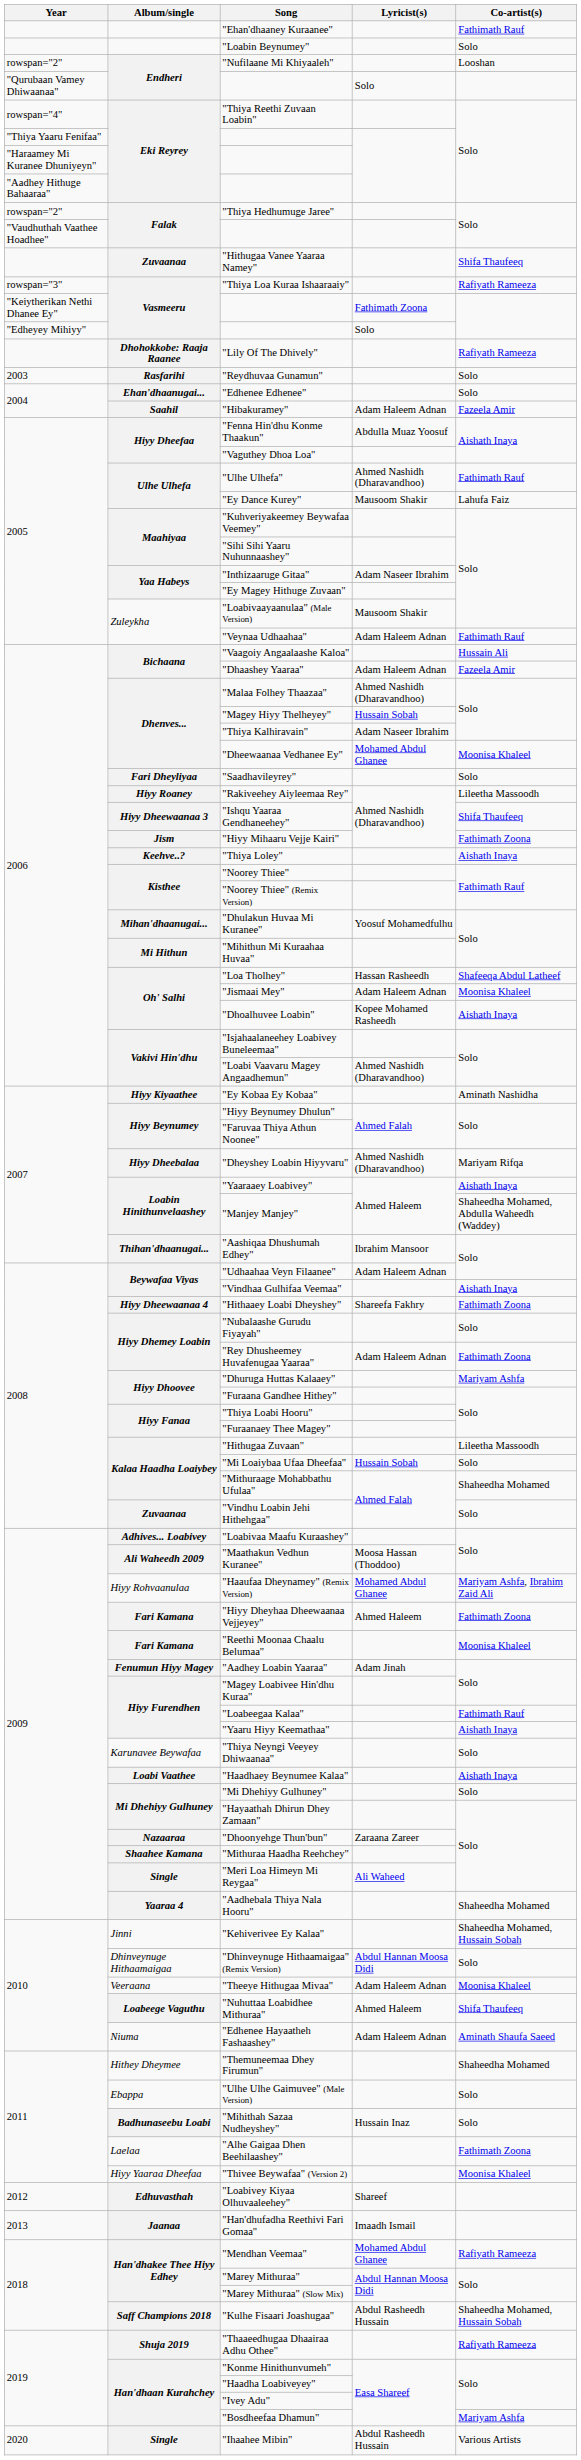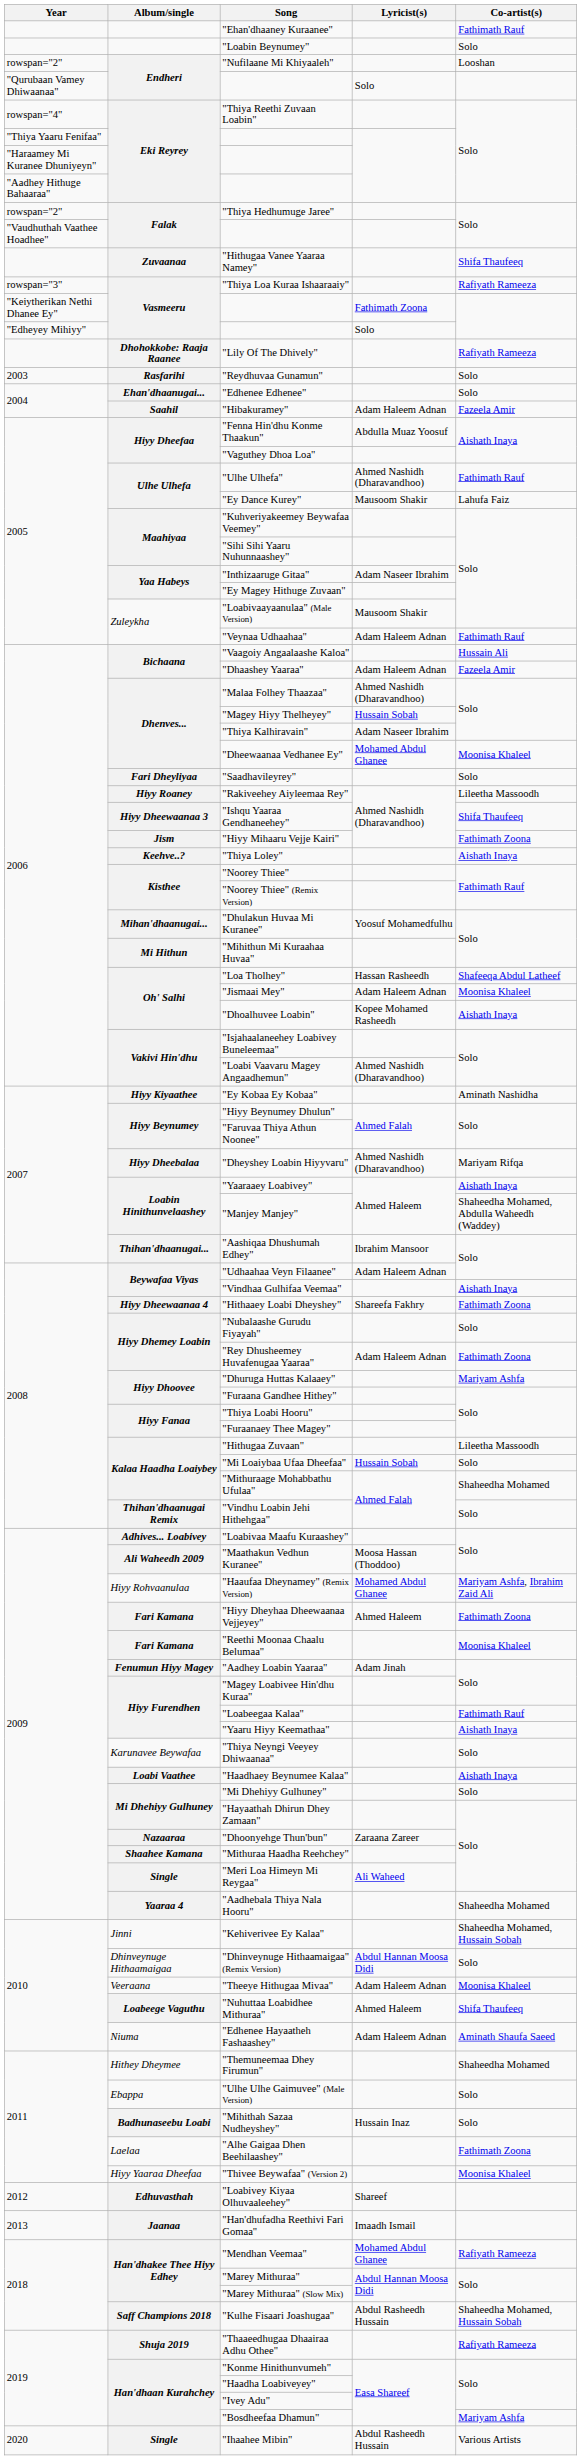(164, 1514) Zuvaanaa -> (164, 1514) Thihan'dhaanugai Remix
